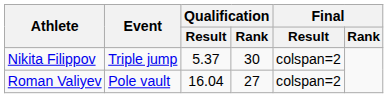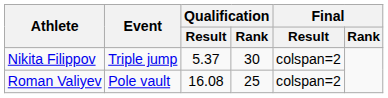(206, 82) 16.04 -> (206, 82) 16.08
(252, 82) 27 -> (252, 82) 25
